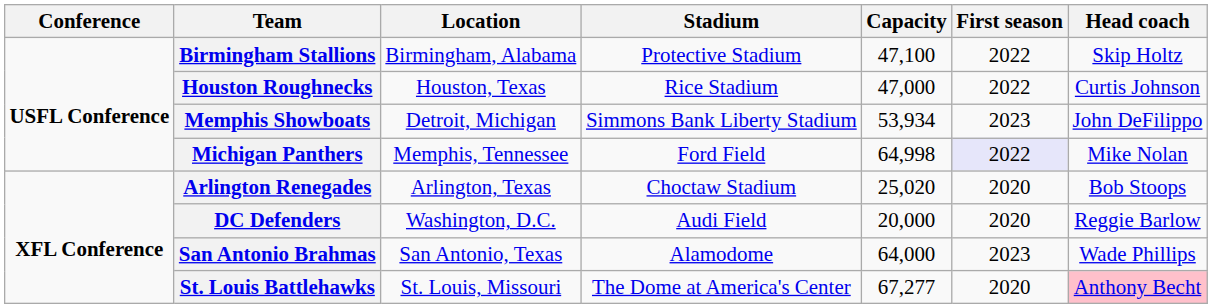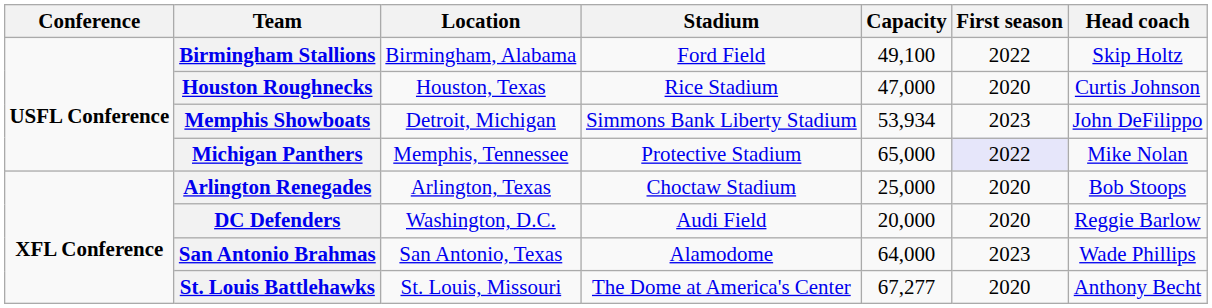(721, 54) Protective Stadium -> (721, 54) Ford Field
(907, 54) 47,100 -> (907, 54) 49,100
(1010, 87) 2022 -> (1010, 87) 2020
(721, 154) Ford Field -> (721, 154) Protective Stadium
(907, 154) 64,998 -> (907, 154) 65,000
(907, 187) 25,020 -> (907, 187) 25,000
(1137, 287) pink background -> (1137, 287) no background
